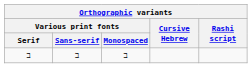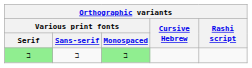(29, 55) no background -> (29, 55) lightgreen background
(126, 55) no background -> (126, 55) lightgreen background
